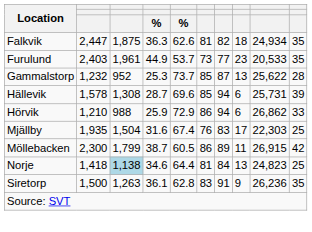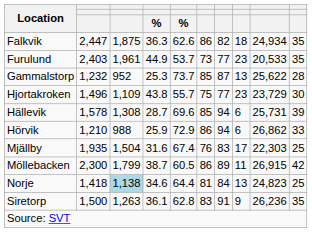(206, 41) 81 -> (206, 41) 86
+ row: (39, 94)
